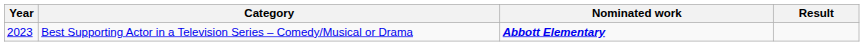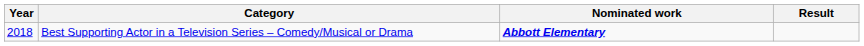(20, 31) 2023 -> (20, 31) 2018
